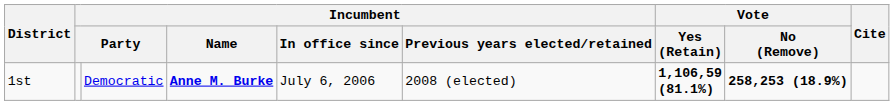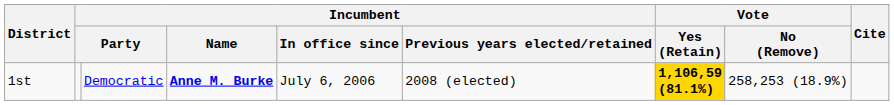(690, 81) no background -> (690, 81) gold background
(788, 81) bold -> (788, 81) normal
